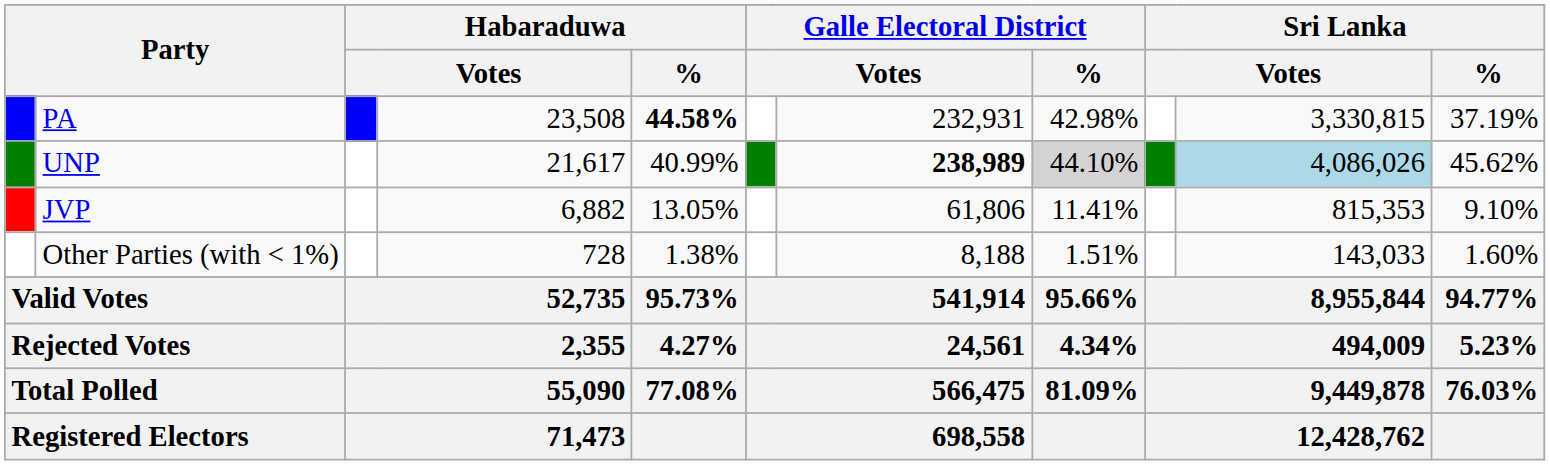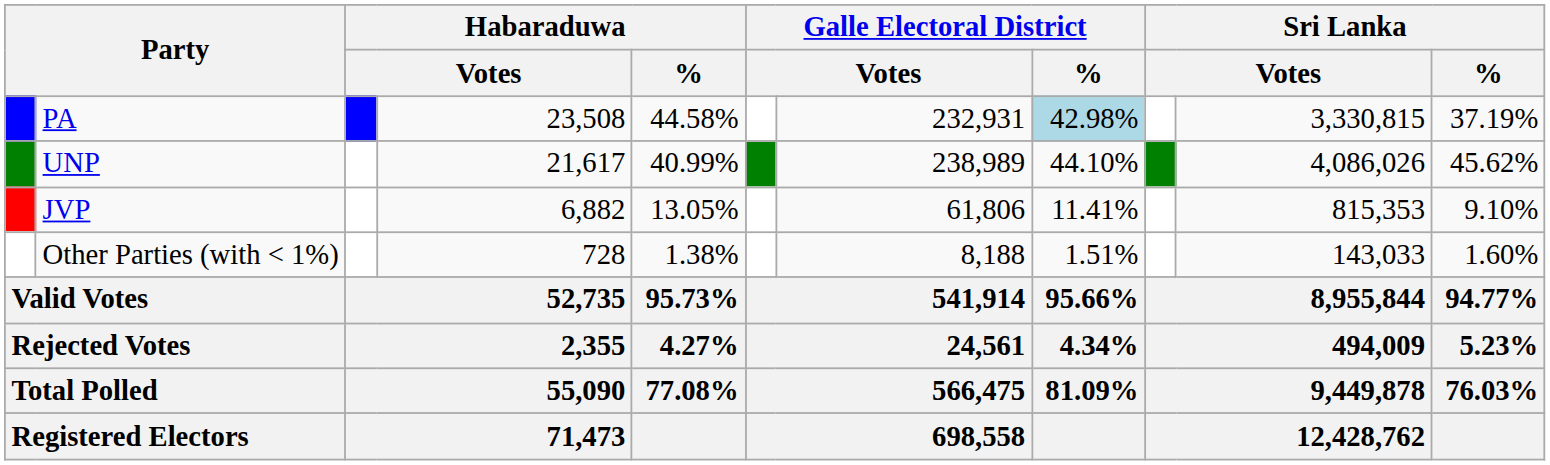(692, 118) bold -> (694, 118) normal
(1094, 118) no background -> (1094, 118) lightblue background
(979, 163) bold -> (979, 163) normal
(1094, 163) lightgrey background -> (1094, 163) no background
(1368, 163) lightblue background -> (1368, 163) no background
